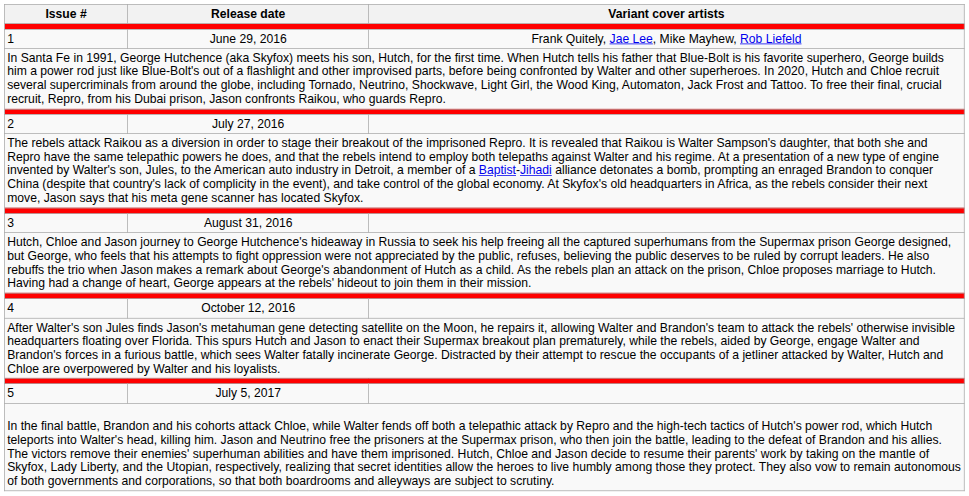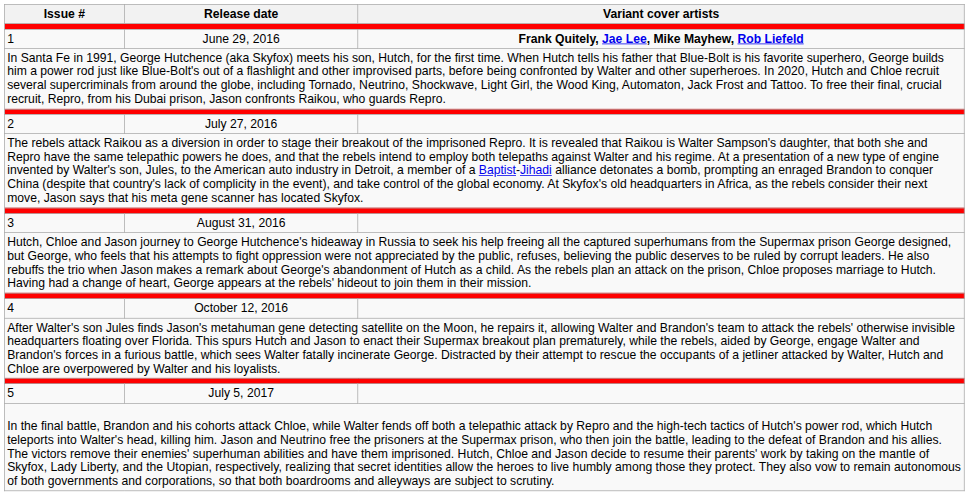(666, 39) normal -> (661, 39) bold
